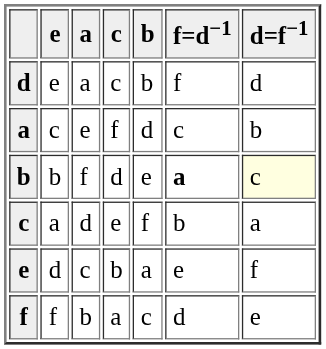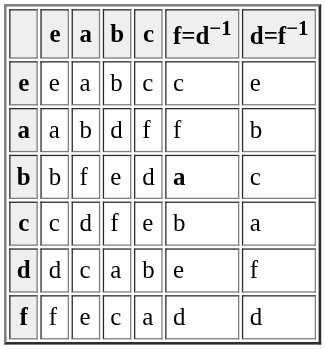columns swapped: (148, 33) <-> (116, 33)
(24, 83) d -> (24, 83) e
(177, 83) f -> (178, 83) c
(256, 83) d -> (255, 83) e
(54, 130) c -> (54, 130) a
(85, 130) e -> (86, 130) b
(178, 130) c -> (177, 130) f
(255, 177) lightyellow background -> (255, 177) no background
(54, 224) a -> (54, 224) c
(24, 270) e -> (24, 270) d
(86, 317) b -> (85, 317) e
(255, 317) e -> (256, 317) d
